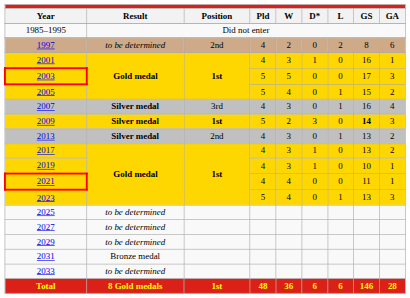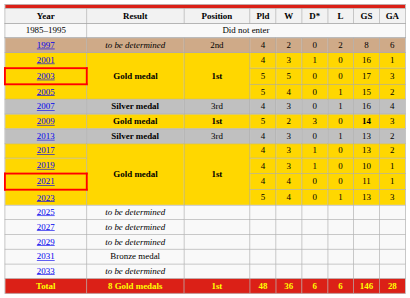(135, 121) Silver medal -> (135, 121) Gold medal
(217, 136) 2nd -> (217, 136) 3rd
